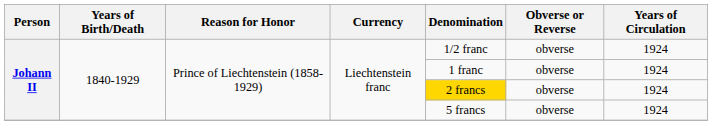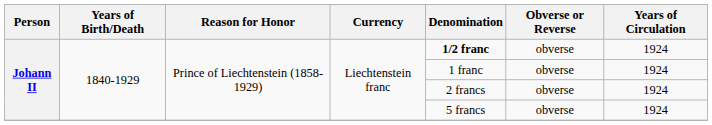(466, 49) normal -> (466, 49) bold
(466, 90) gold background -> (466, 90) no background
